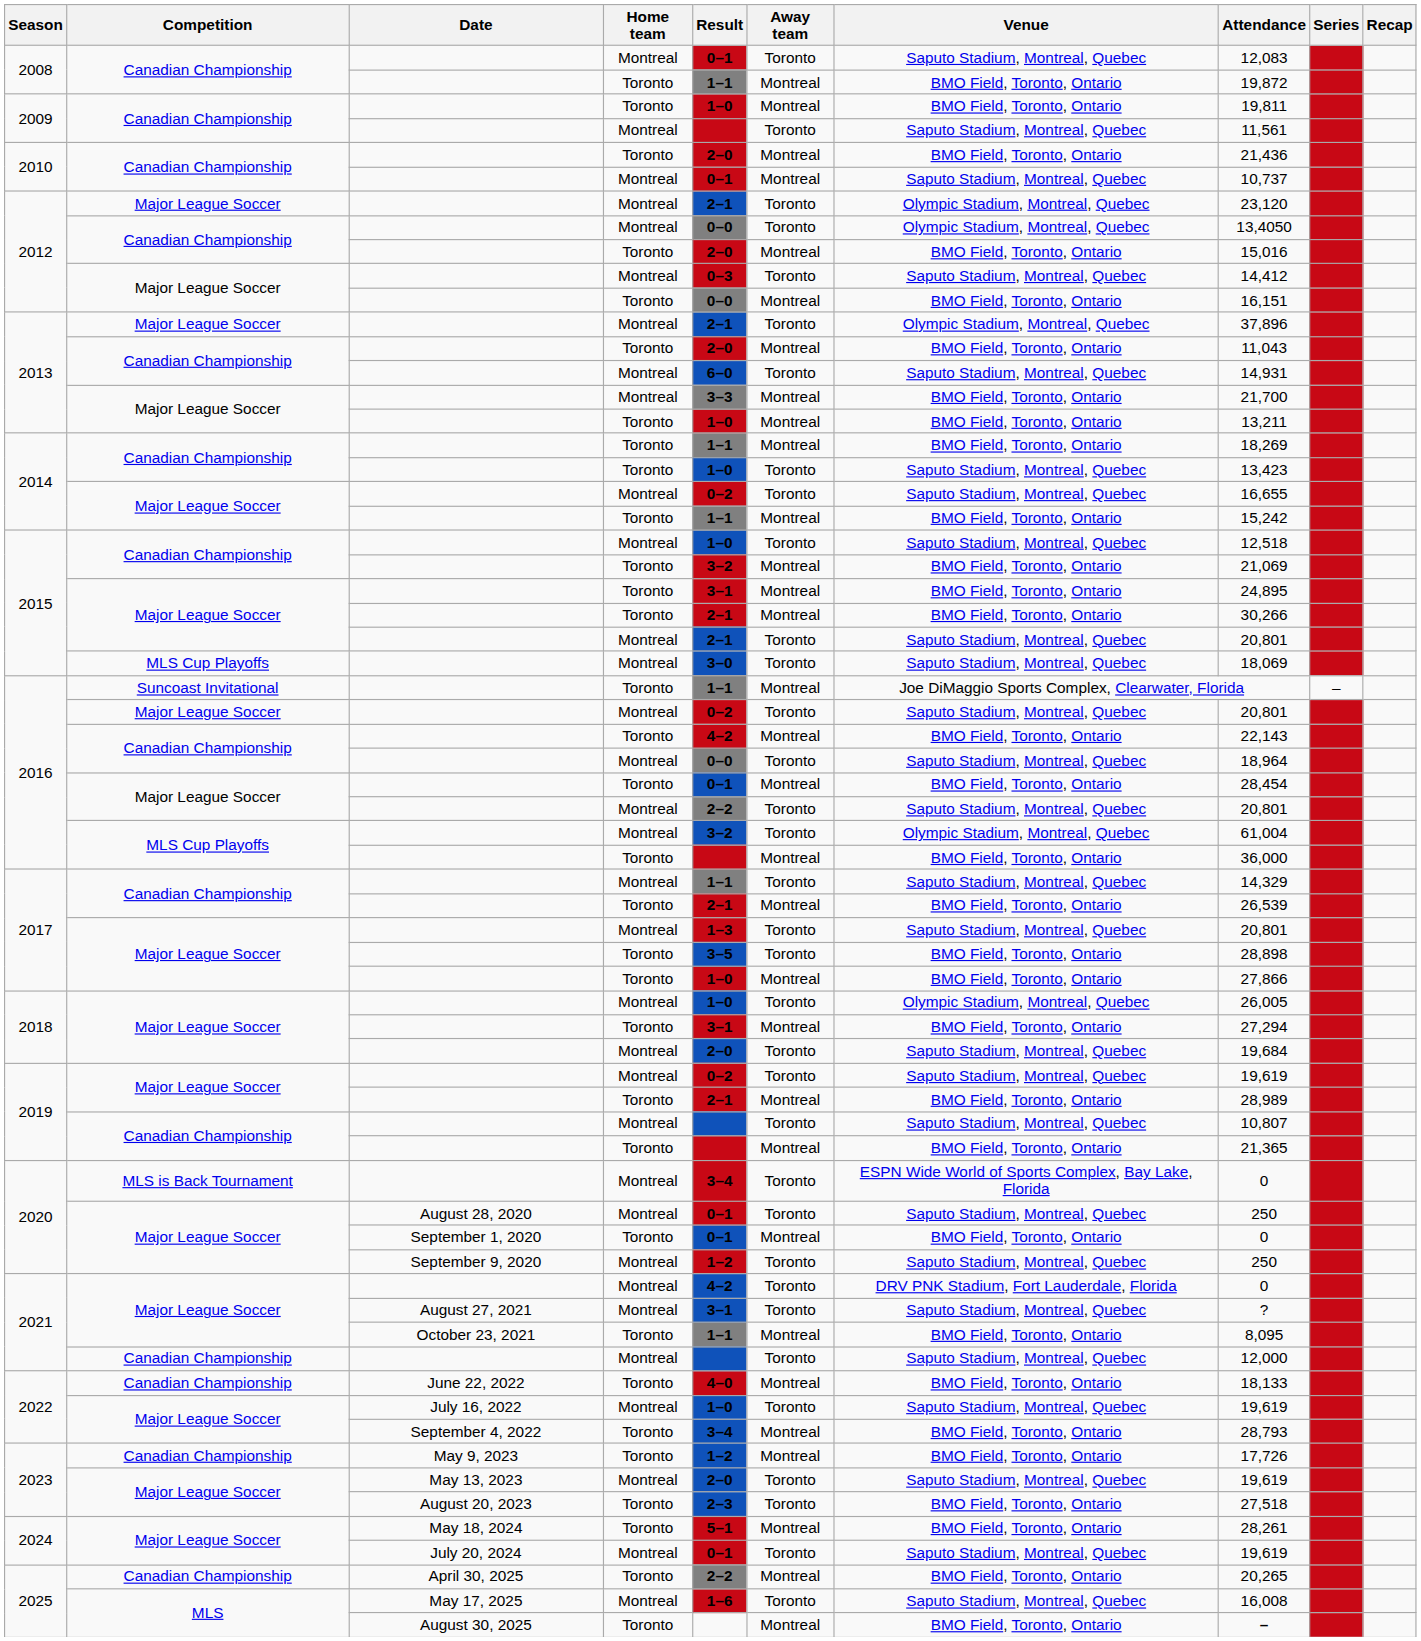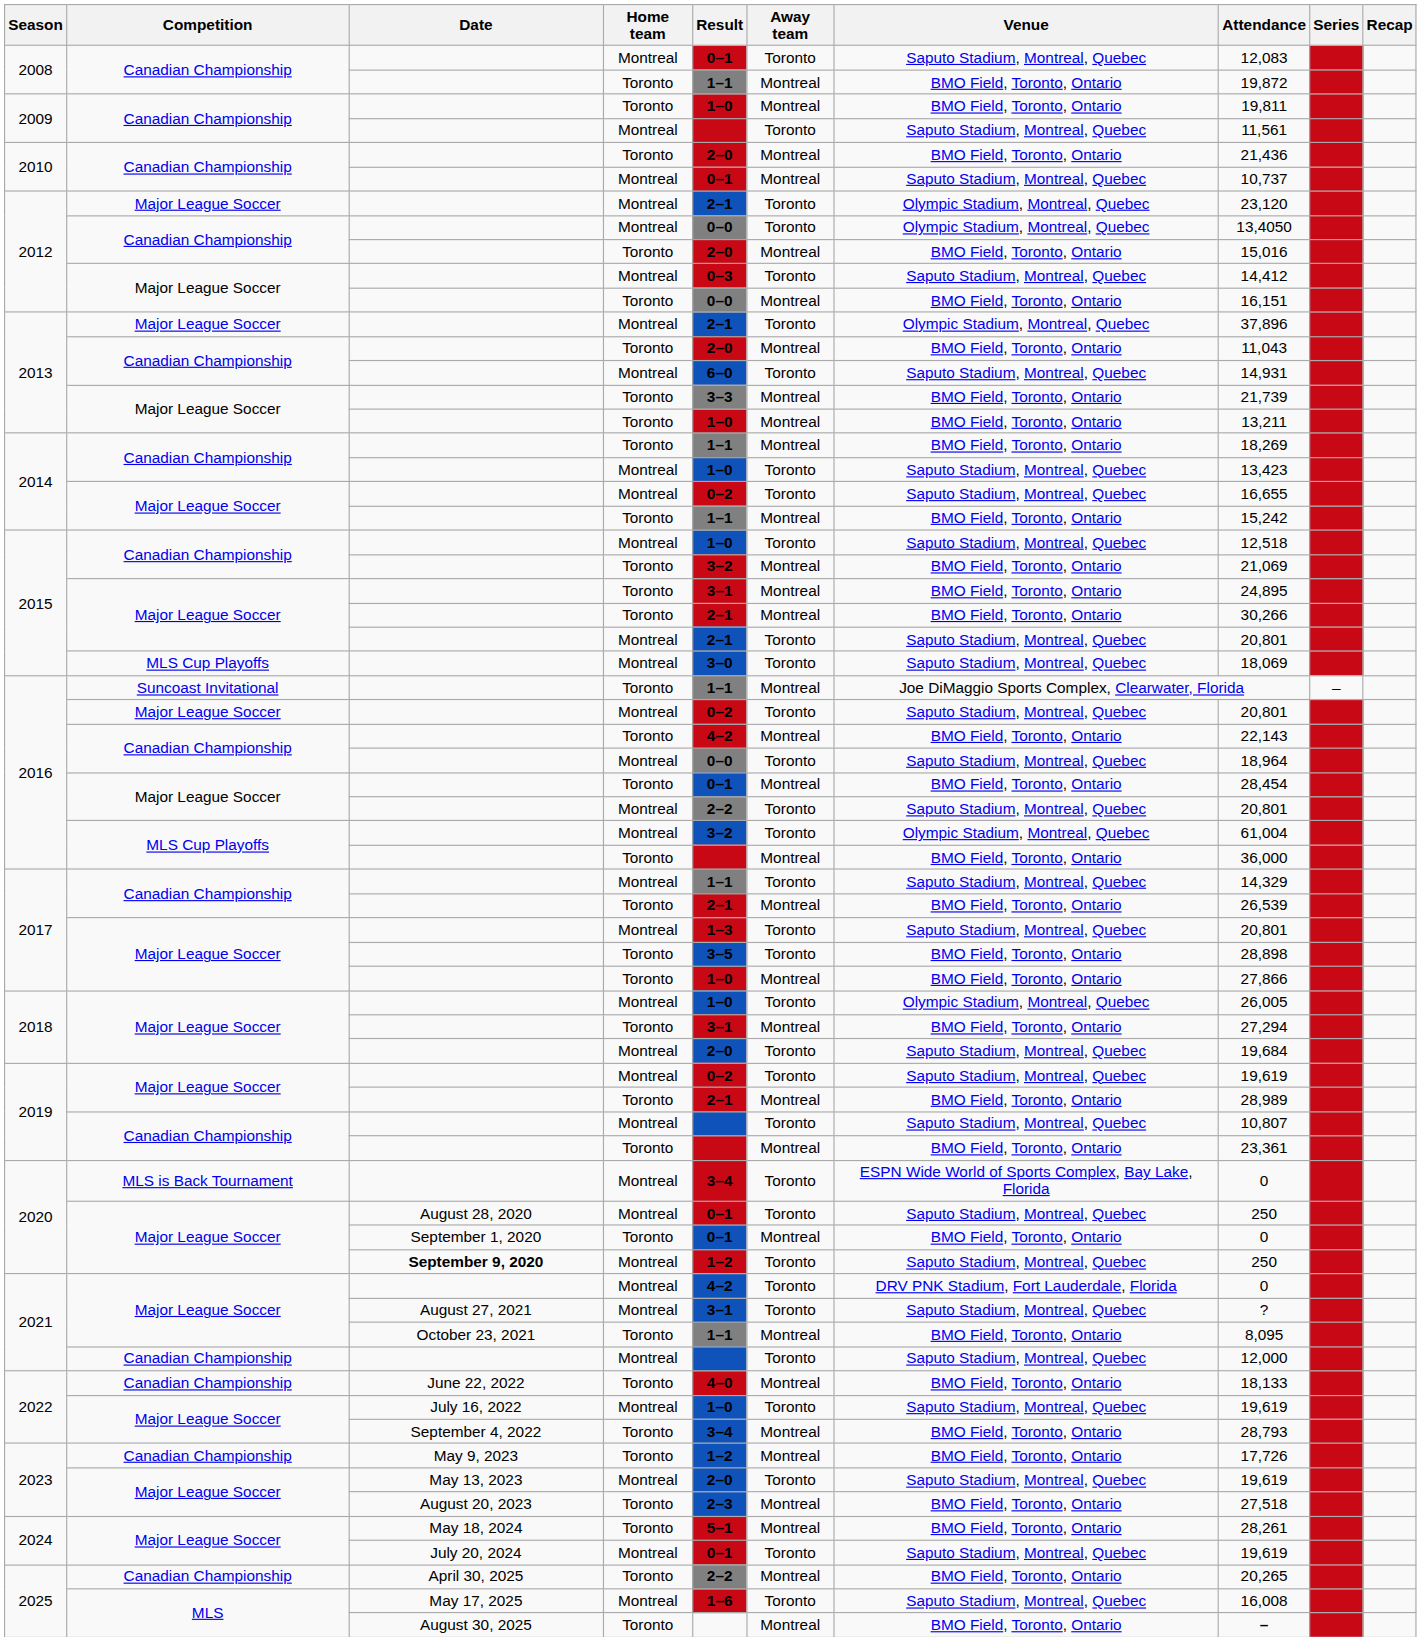(648, 397) Montreal -> (648, 397) Toronto
(1264, 397) 21,700 -> (1264, 397) 21,739
(648, 469) Toronto -> (648, 469) Montreal
(1264, 1148) 21,365 -> (1264, 1148) 23,361
(476, 1261) normal -> (476, 1261) bold
(790, 1504) Toronto -> (790, 1504) Montreal
